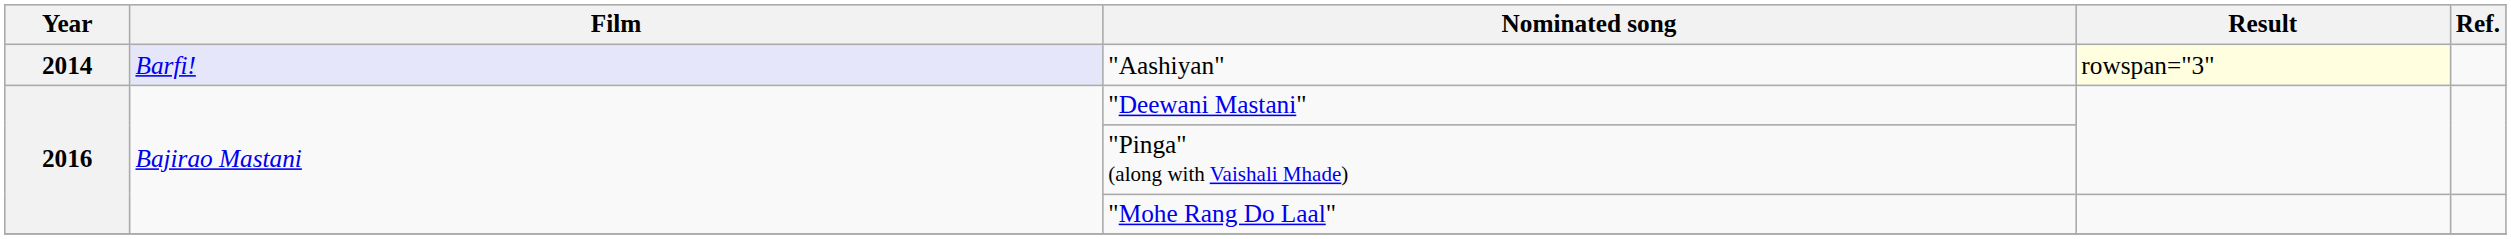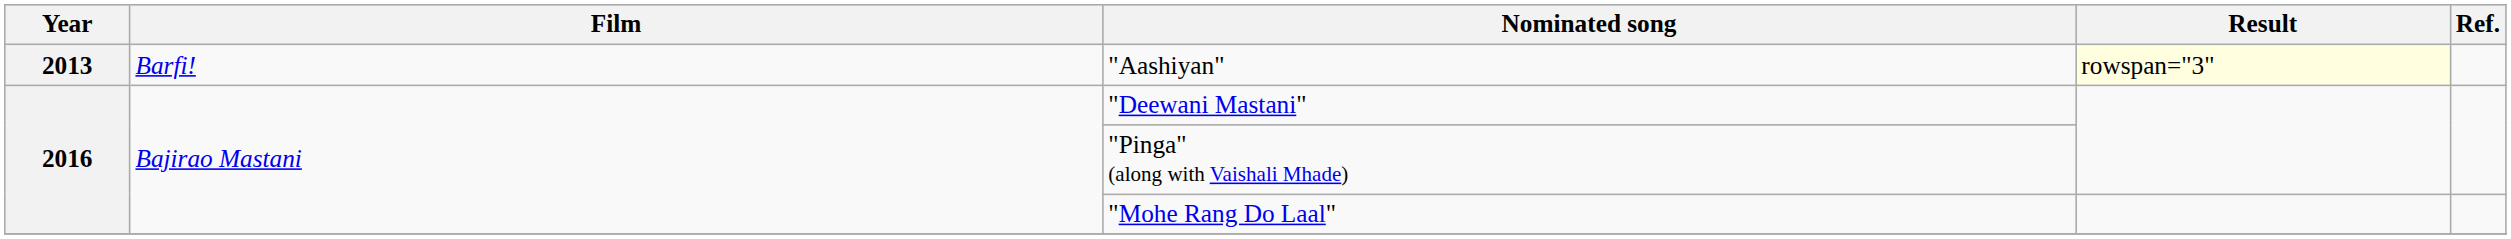(67, 64) 2014 -> (67, 64) 2013
(166, 64) lavender background -> (166, 64) no background
